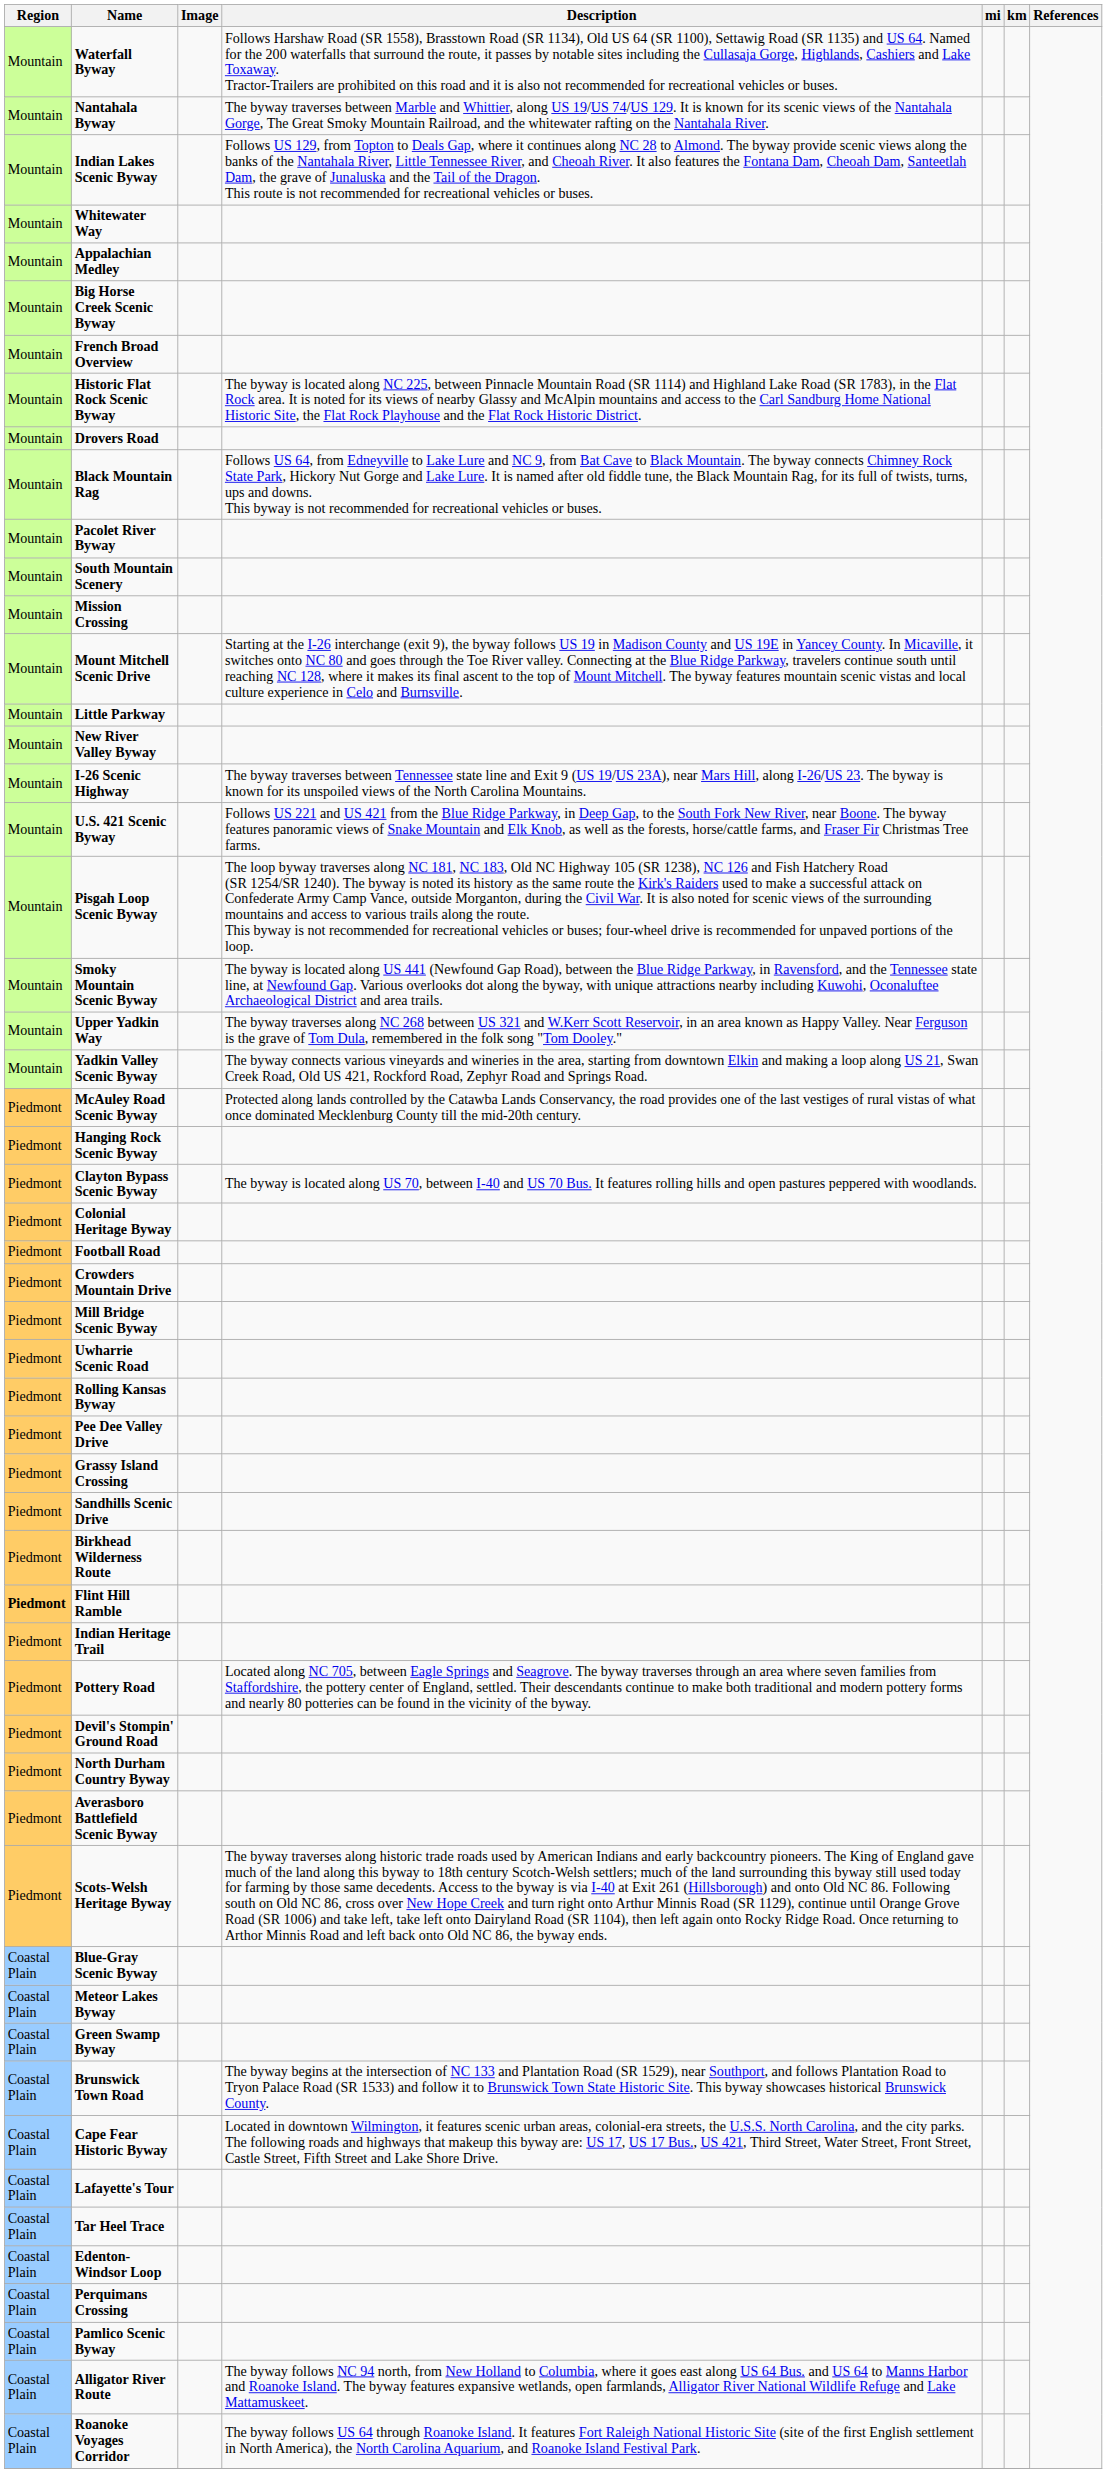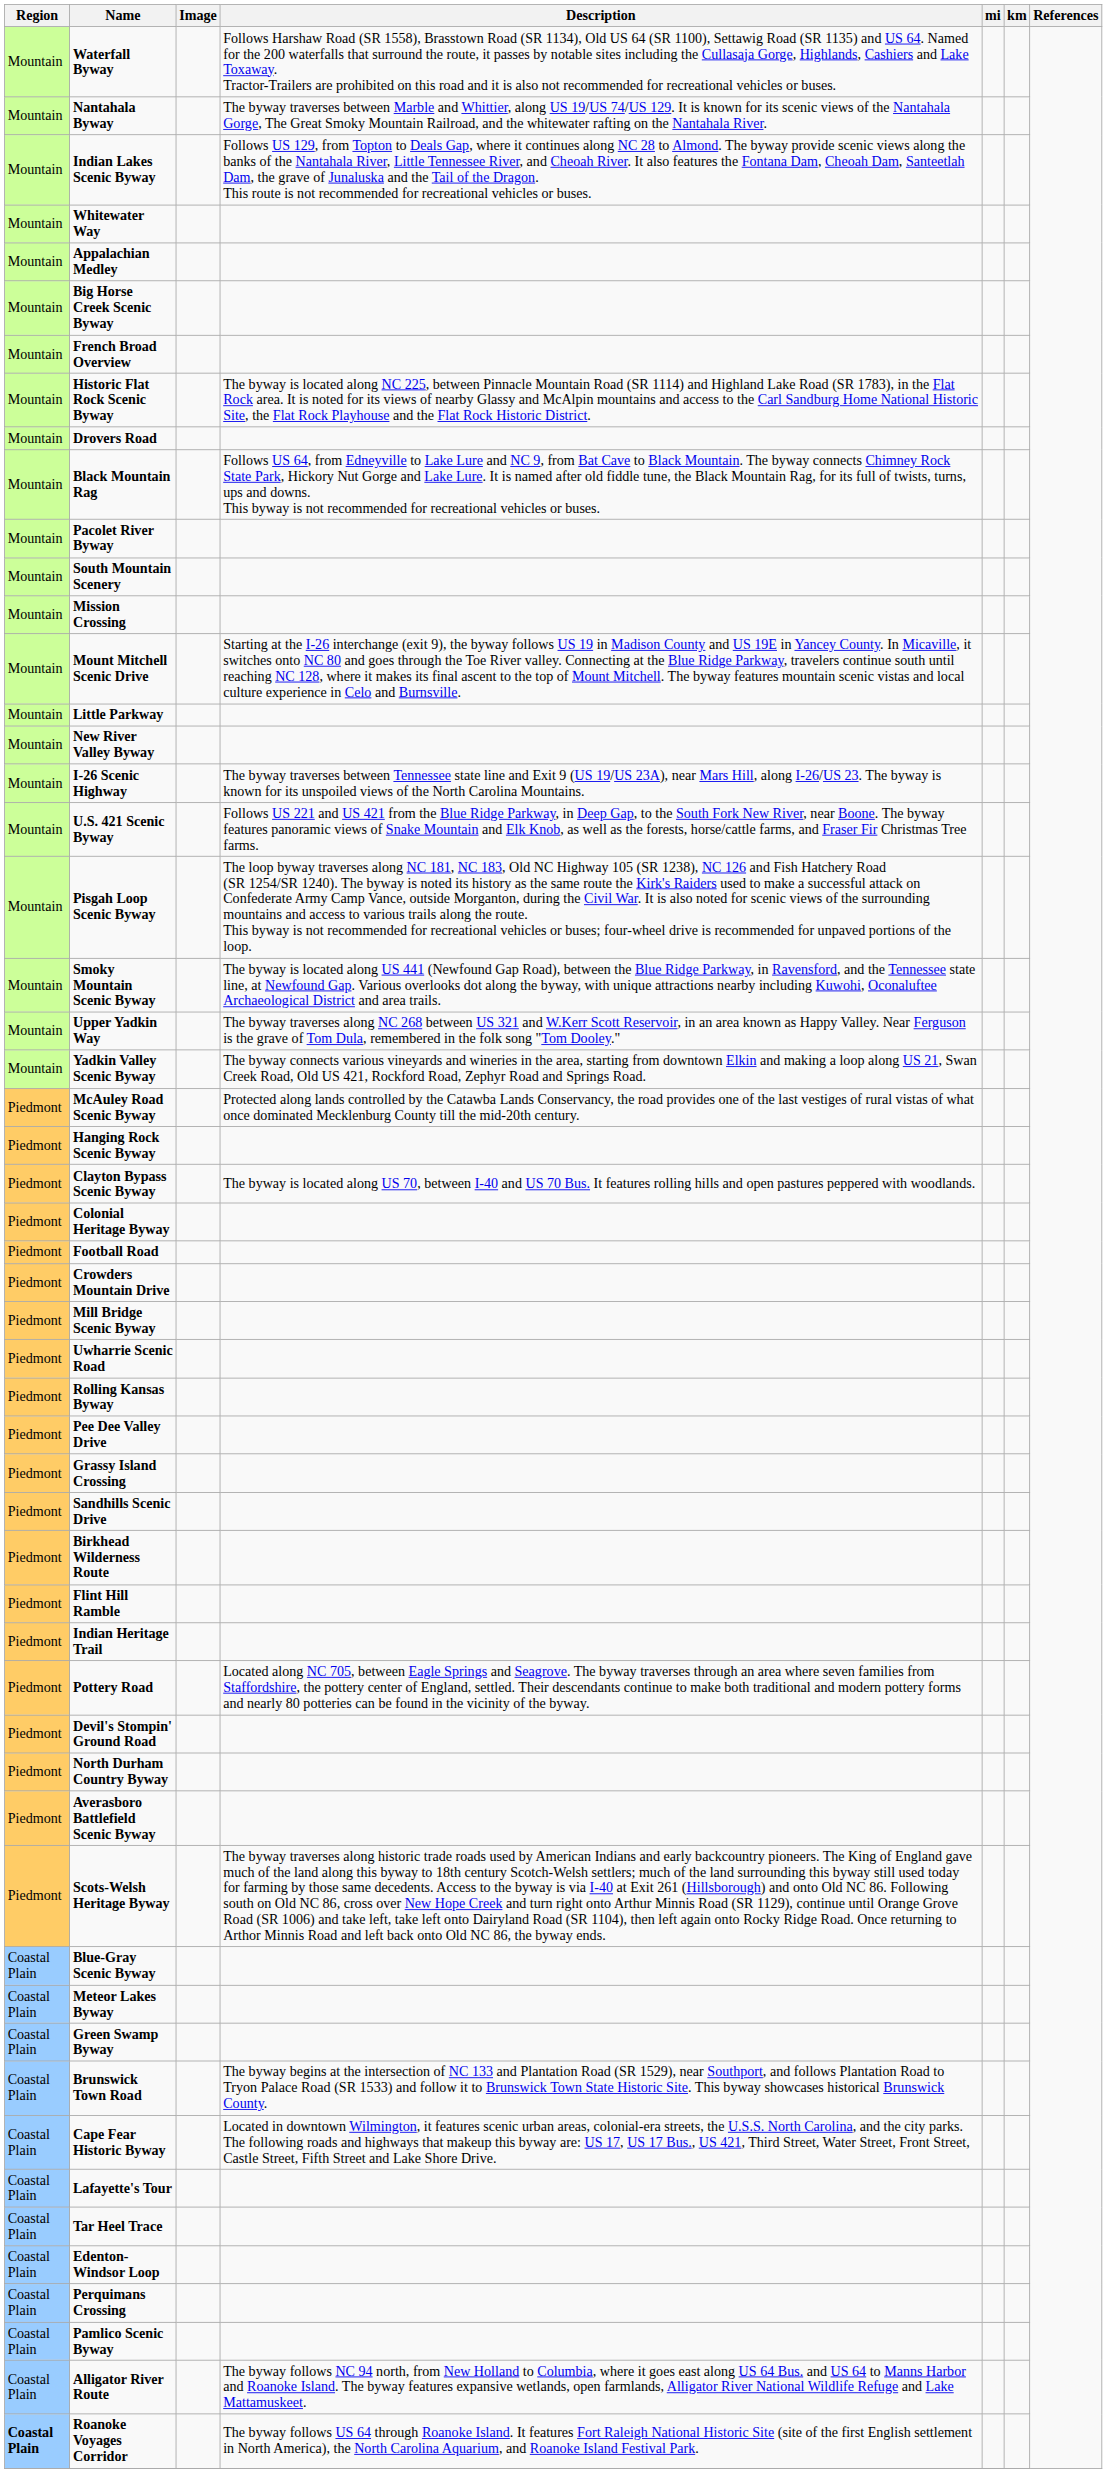(37, 1603) bold -> (35, 1603) normal
(29, 2441) normal -> (30, 2441) bold
